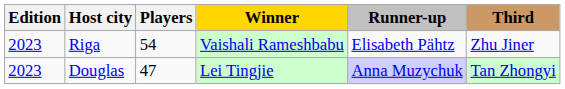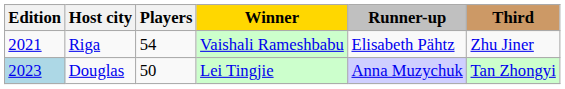(25, 44) 2023 -> (25, 44) 2021
(25, 70) no background -> (25, 70) lightblue background
(148, 70) 47 -> (148, 70) 50
